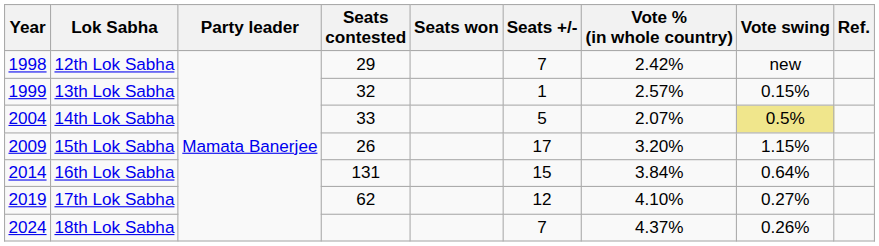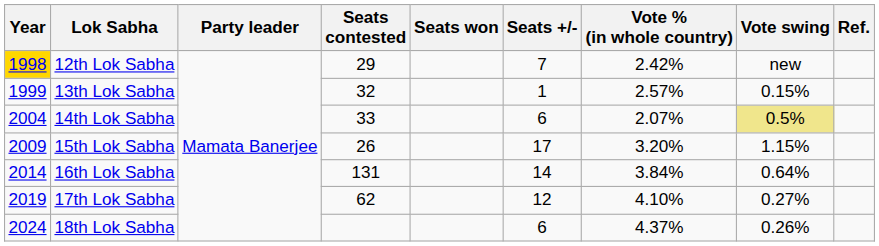(28, 64) no background -> (28, 64) gold background
(542, 118) 5 -> (542, 118) 6
(542, 173) 15 -> (542, 173) 14
(542, 227) 7 -> (542, 227) 6
